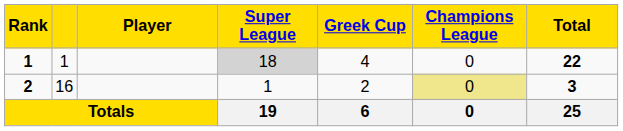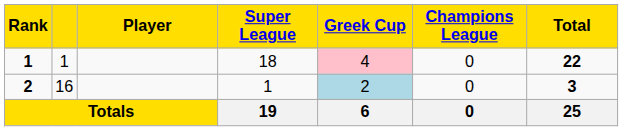(268, 61) lightgrey background -> (268, 61) no background
(365, 61) no background -> (365, 61) pink background
(365, 86) no background -> (365, 86) lightblue background
(469, 86) khaki background -> (469, 86) no background
